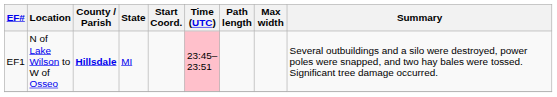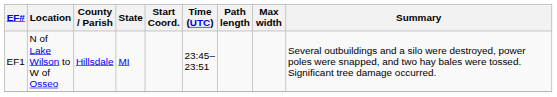(96, 61) bold -> (95, 61) normal
(202, 61) pink background -> (200, 61) no background
